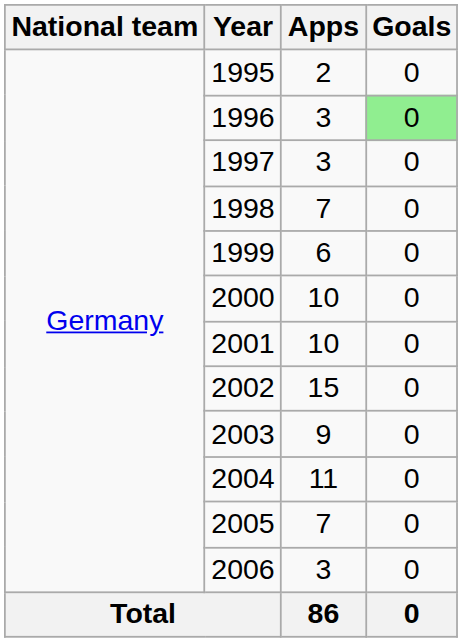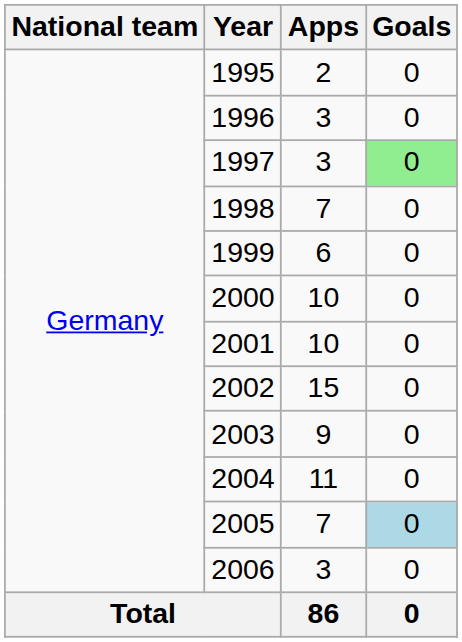(412, 117) lightgreen background -> (412, 117) no background
(412, 162) no background -> (412, 162) lightgreen background
(412, 523) no background -> (412, 523) lightblue background
